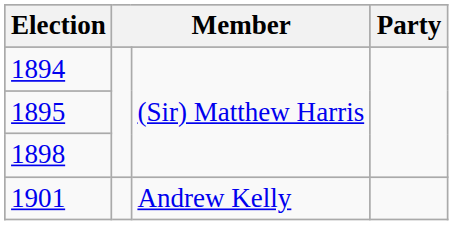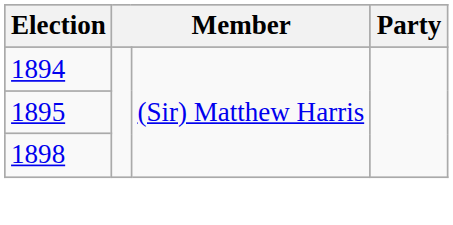- row: (38, 197)
